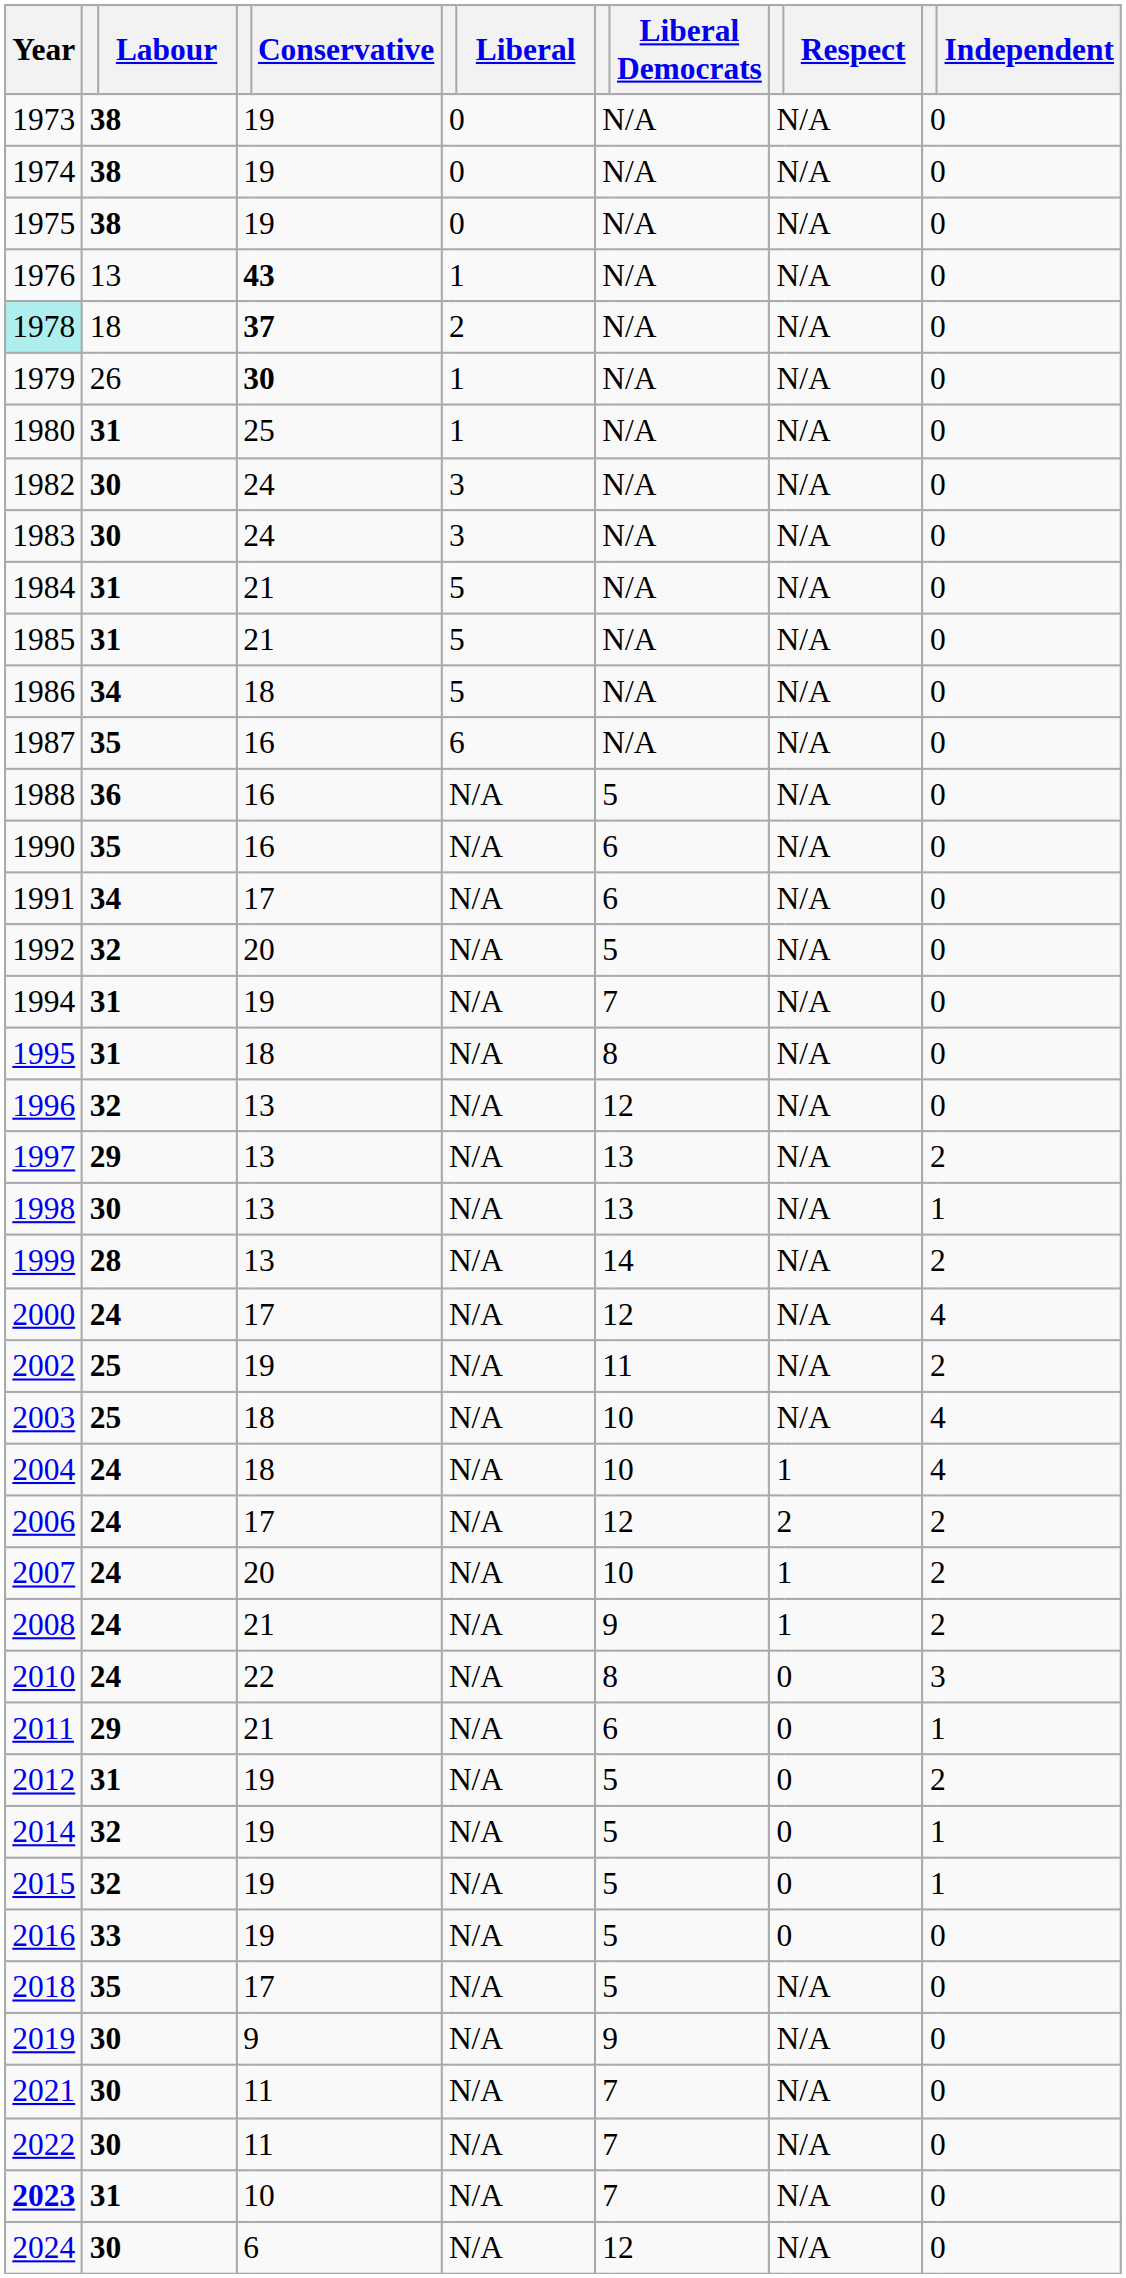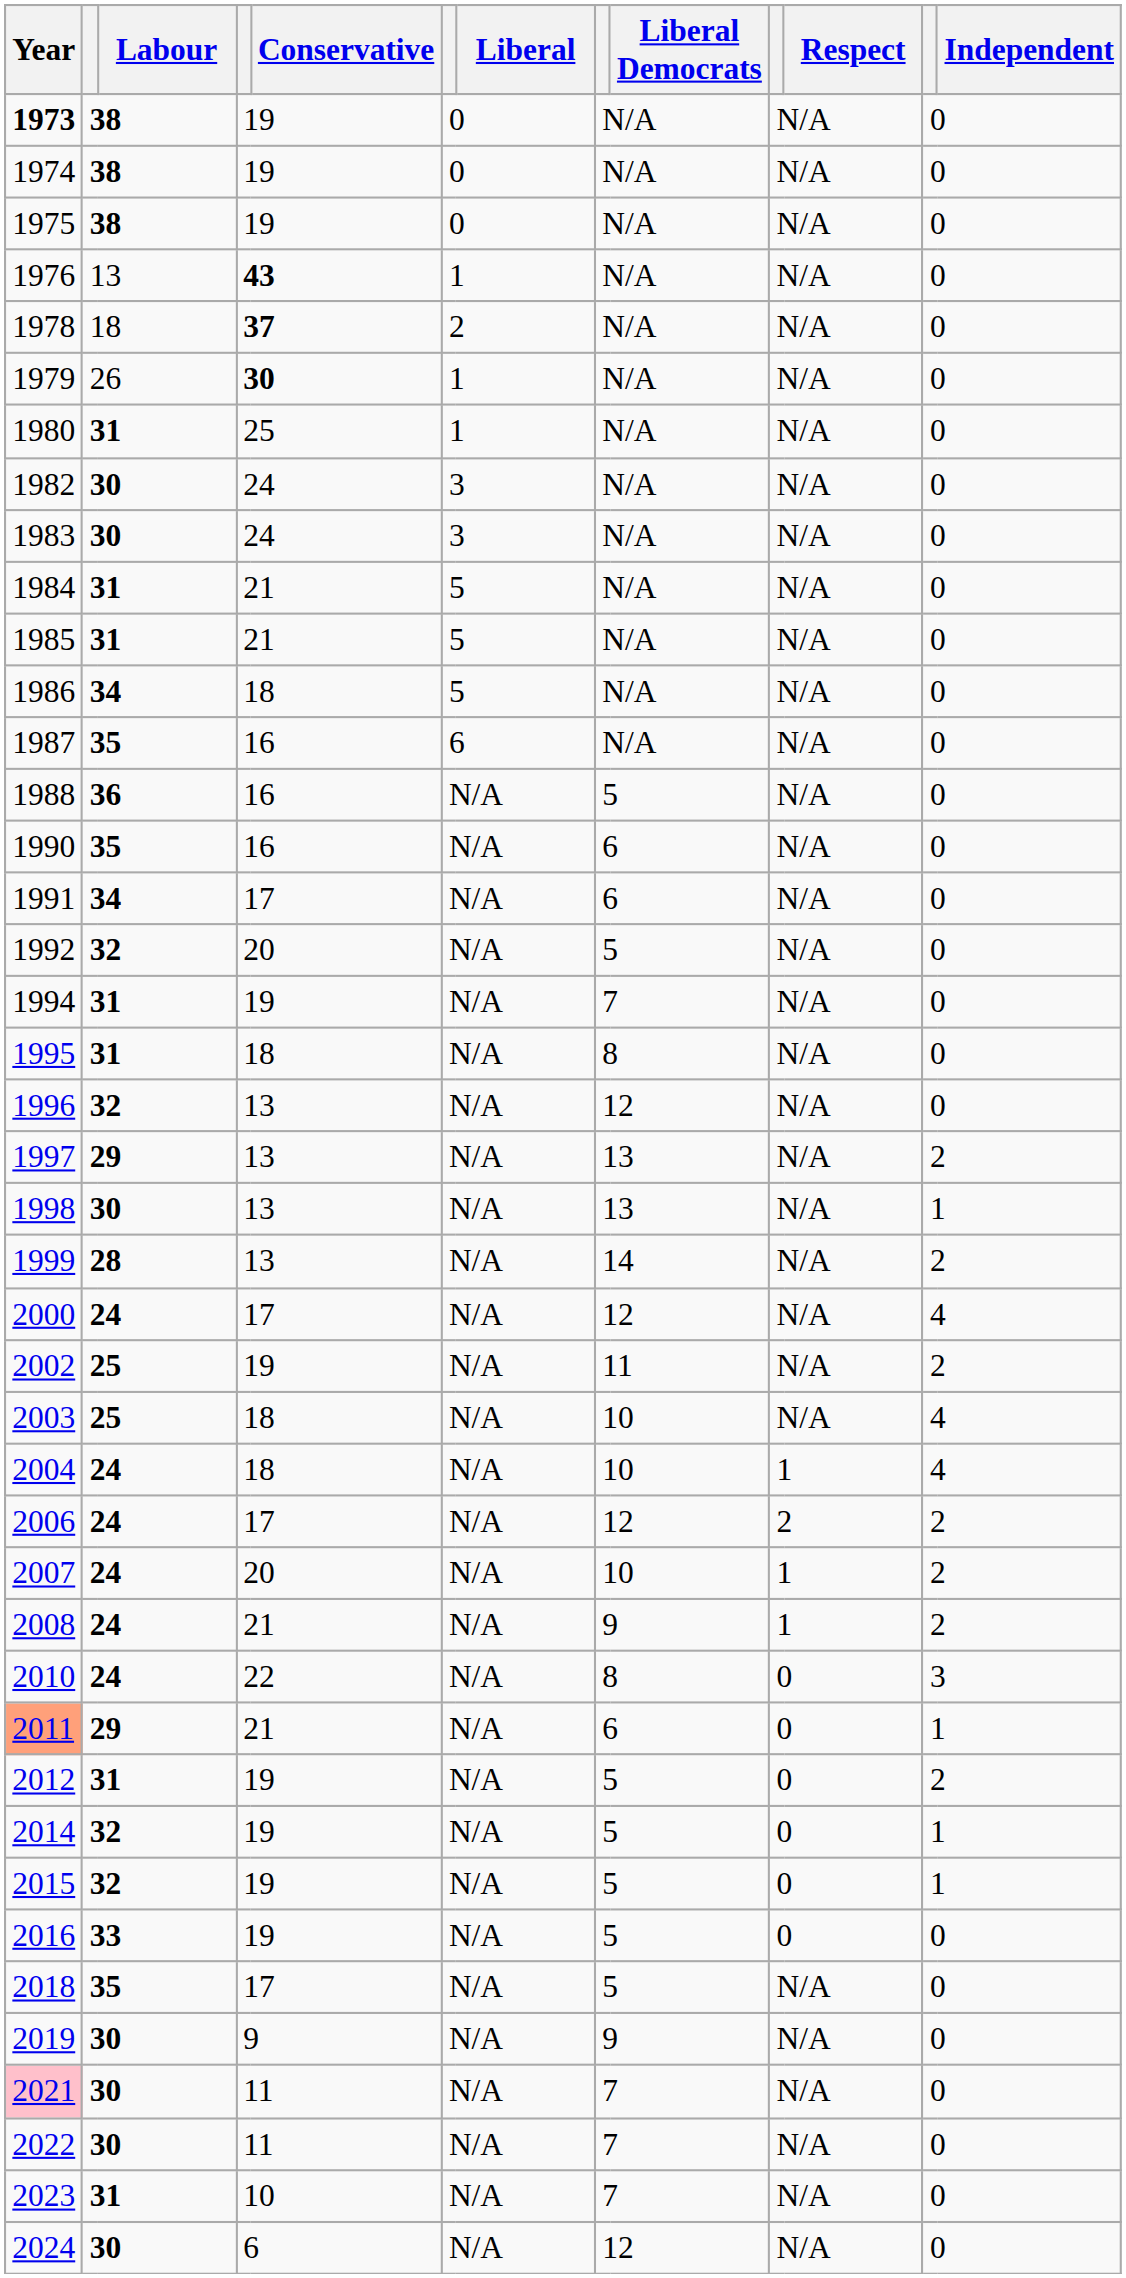(44, 119) normal -> (44, 119) bold
(44, 327) paleturquoise background -> (44, 327) no background
(43, 1728) no background -> (43, 1728) lightsalmon background
(44, 2091) no background -> (44, 2091) pink background
(44, 2194) bold -> (44, 2194) normal
